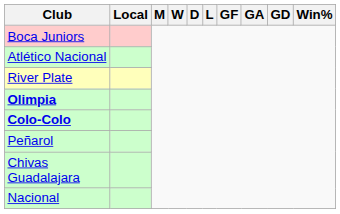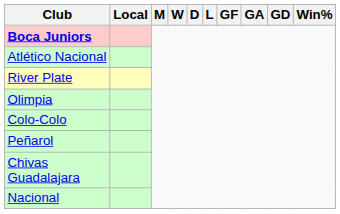(46, 36) normal -> (50, 36) bold
(32, 99) bold -> (30, 99) normal
(39, 120) bold -> (37, 120) normal
